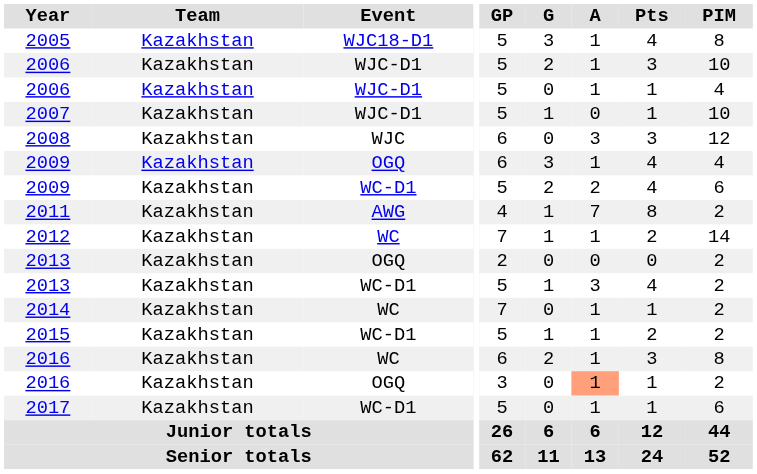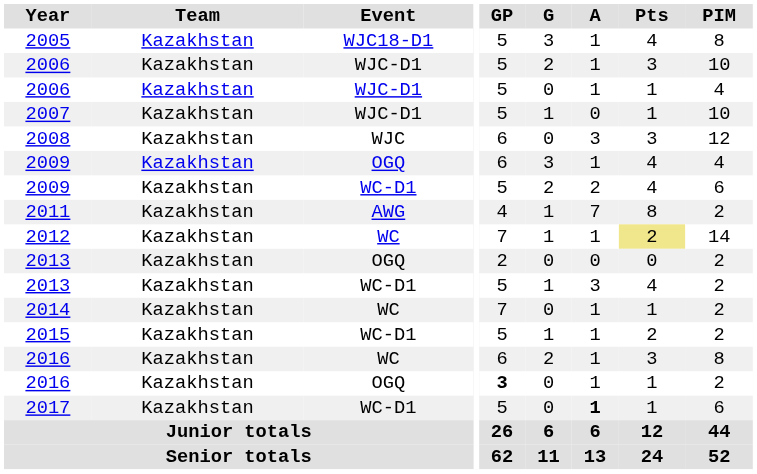(652, 237) no background -> (652, 237) khaki background
(502, 383) normal -> (502, 383) bold
(595, 383) lightsalmon background -> (595, 383) no background
(595, 408) normal -> (595, 408) bold
